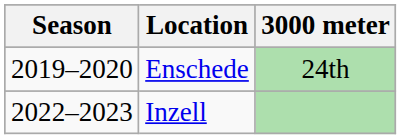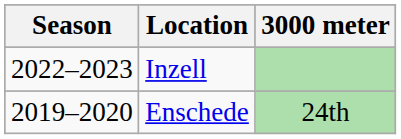rows swapped: (197, 68) <-> (176, 111)
